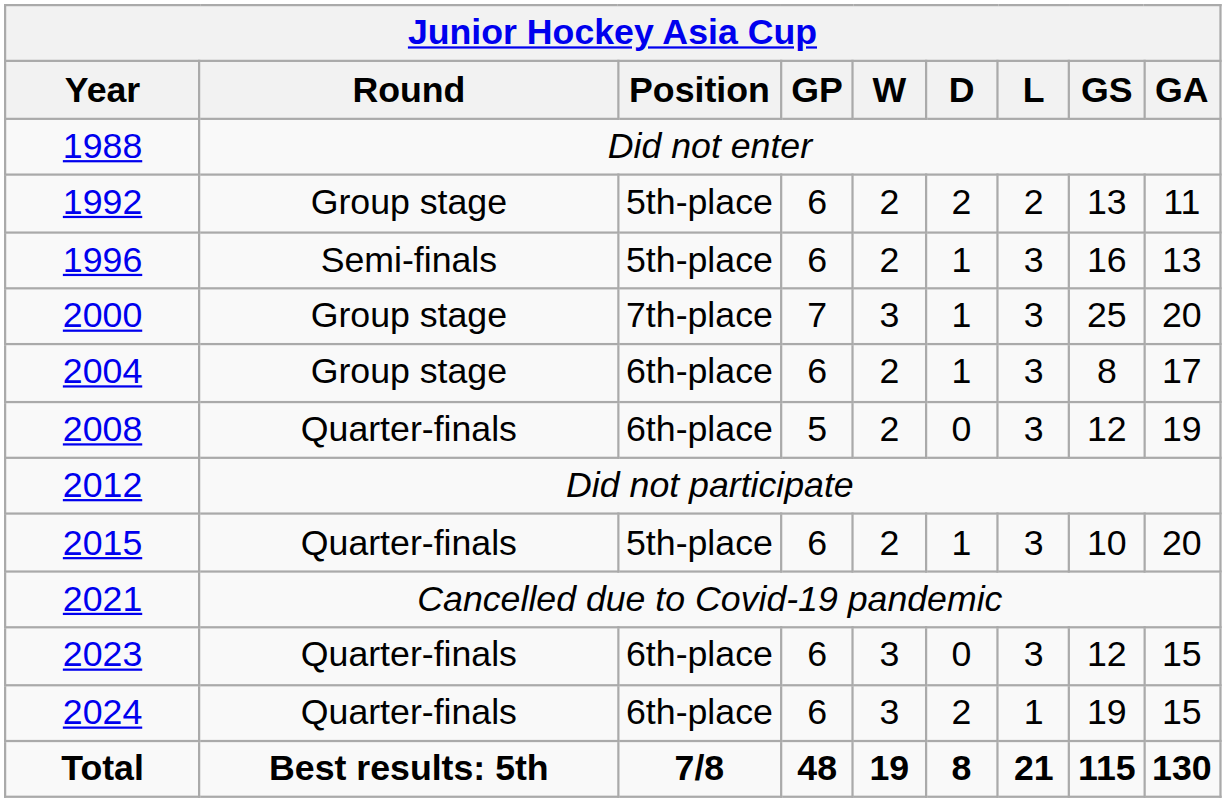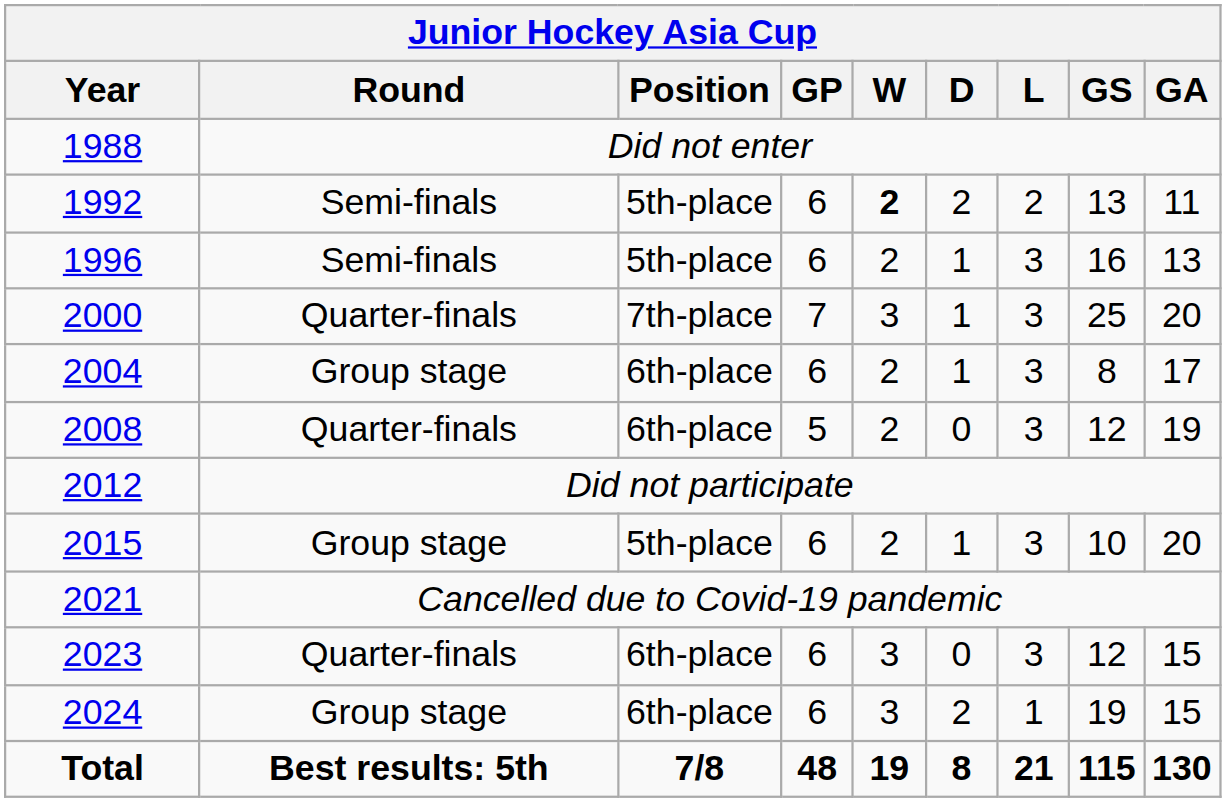(409, 202) Group stage -> (409, 202) Semi-finals
(889, 202) normal -> (889, 202) bold
(409, 315) Group stage -> (409, 315) Quarter-finals
(409, 542) Quarter-finals -> (409, 542) Group stage
(409, 711) Quarter-finals -> (409, 711) Group stage
